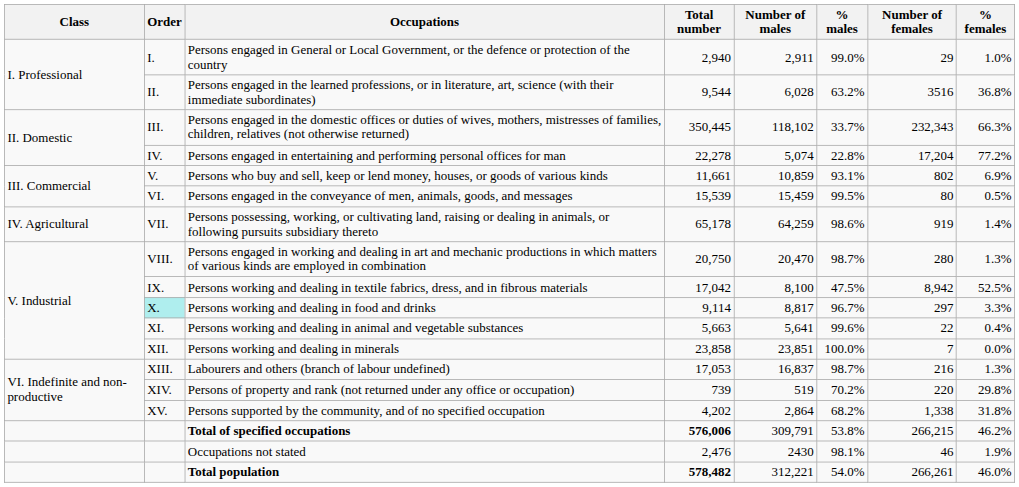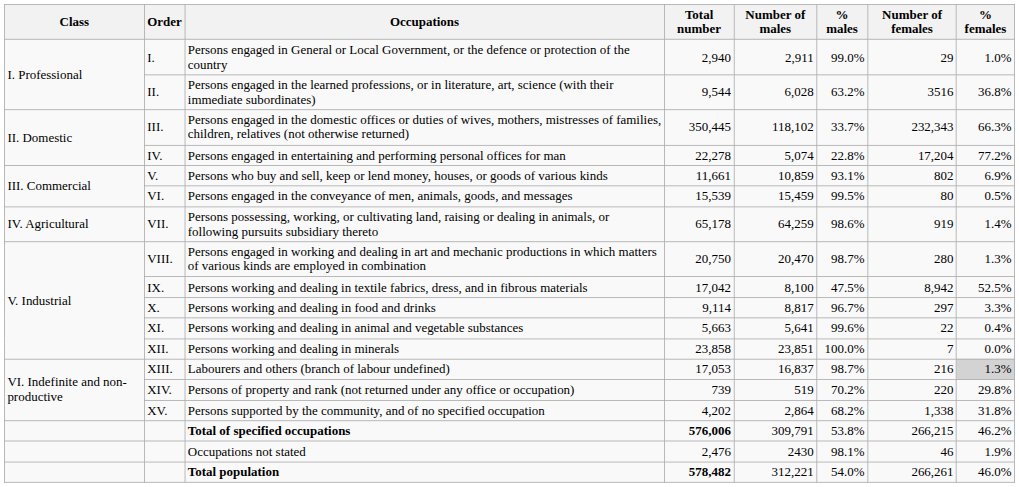(154, 307) paleturquoise background -> (154, 307) no background
(998, 369) no background -> (998, 369) lightgrey background
